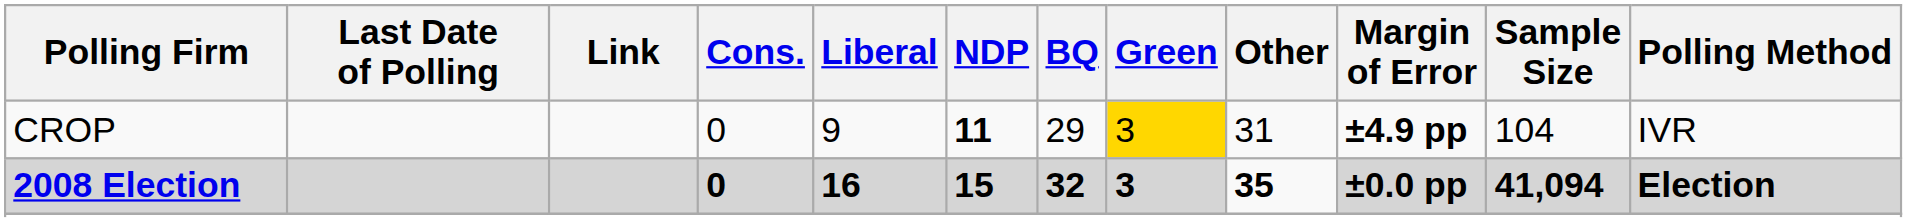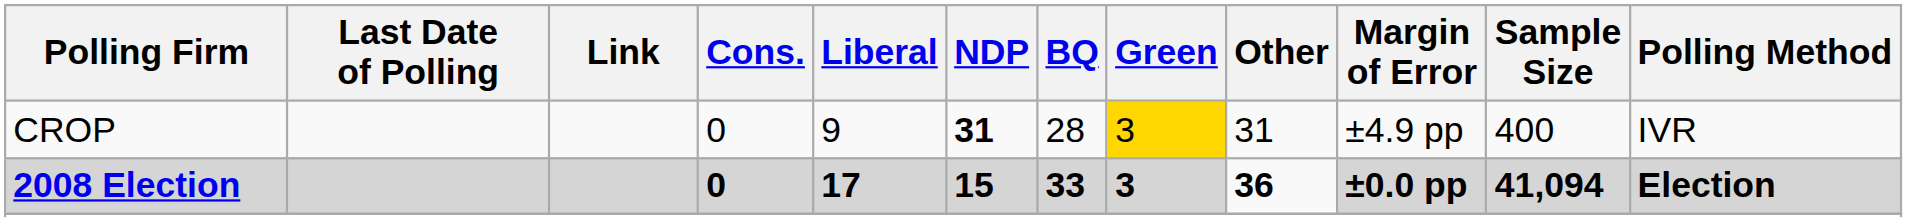(973, 128) 11 -> (974, 128) 31
(1065, 128) 29 -> (1065, 128) 28
(1406, 128) bold -> (1404, 128) normal
(1525, 128) 104 -> (1525, 128) 400
(841, 185) 16 -> (841, 185) 17
(1065, 185) 32 -> (1065, 185) 33
(1254, 185) 35 -> (1254, 185) 36
